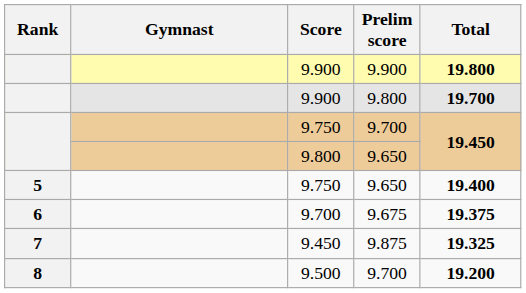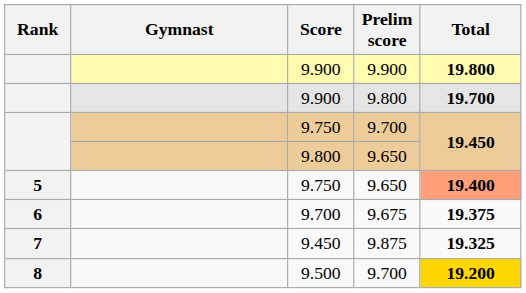(471, 185) no background -> (471, 185) lightsalmon background
(471, 272) no background -> (471, 272) gold background
